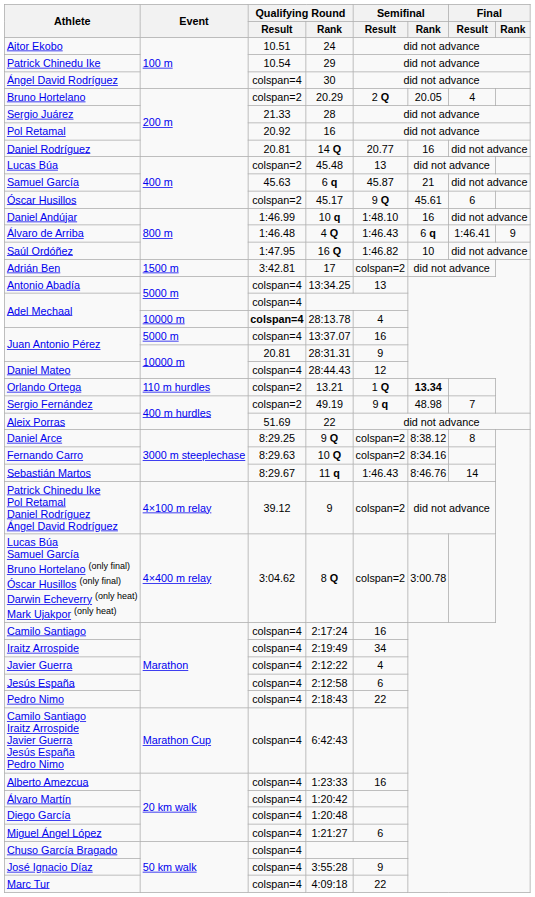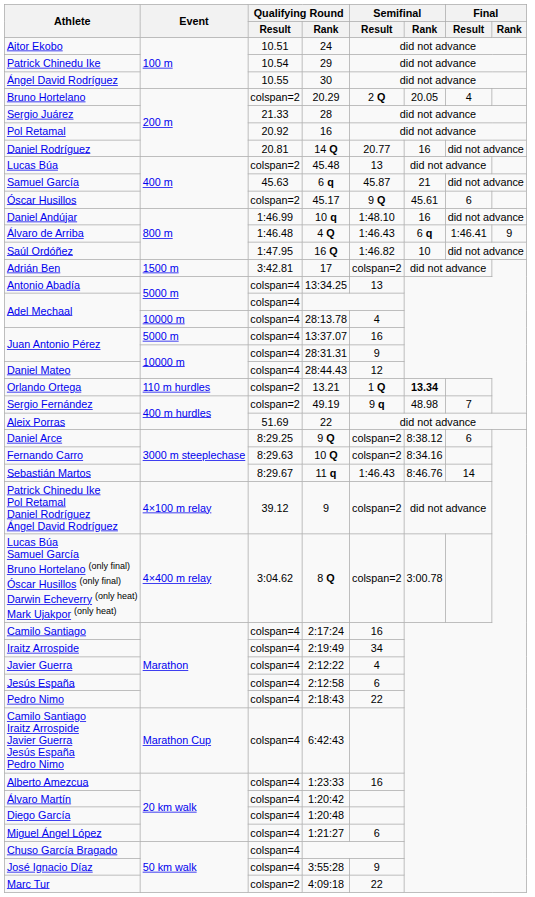(277, 81) colspan=4 -> (275, 81) 10.55
(277, 319) bold -> (275, 319) normal
(277, 354) 20.81 -> (275, 354) colspan=4
(472, 439) 8 -> (469, 439) 6
(277, 884) colspan=4 -> (275, 884) colspan=2
